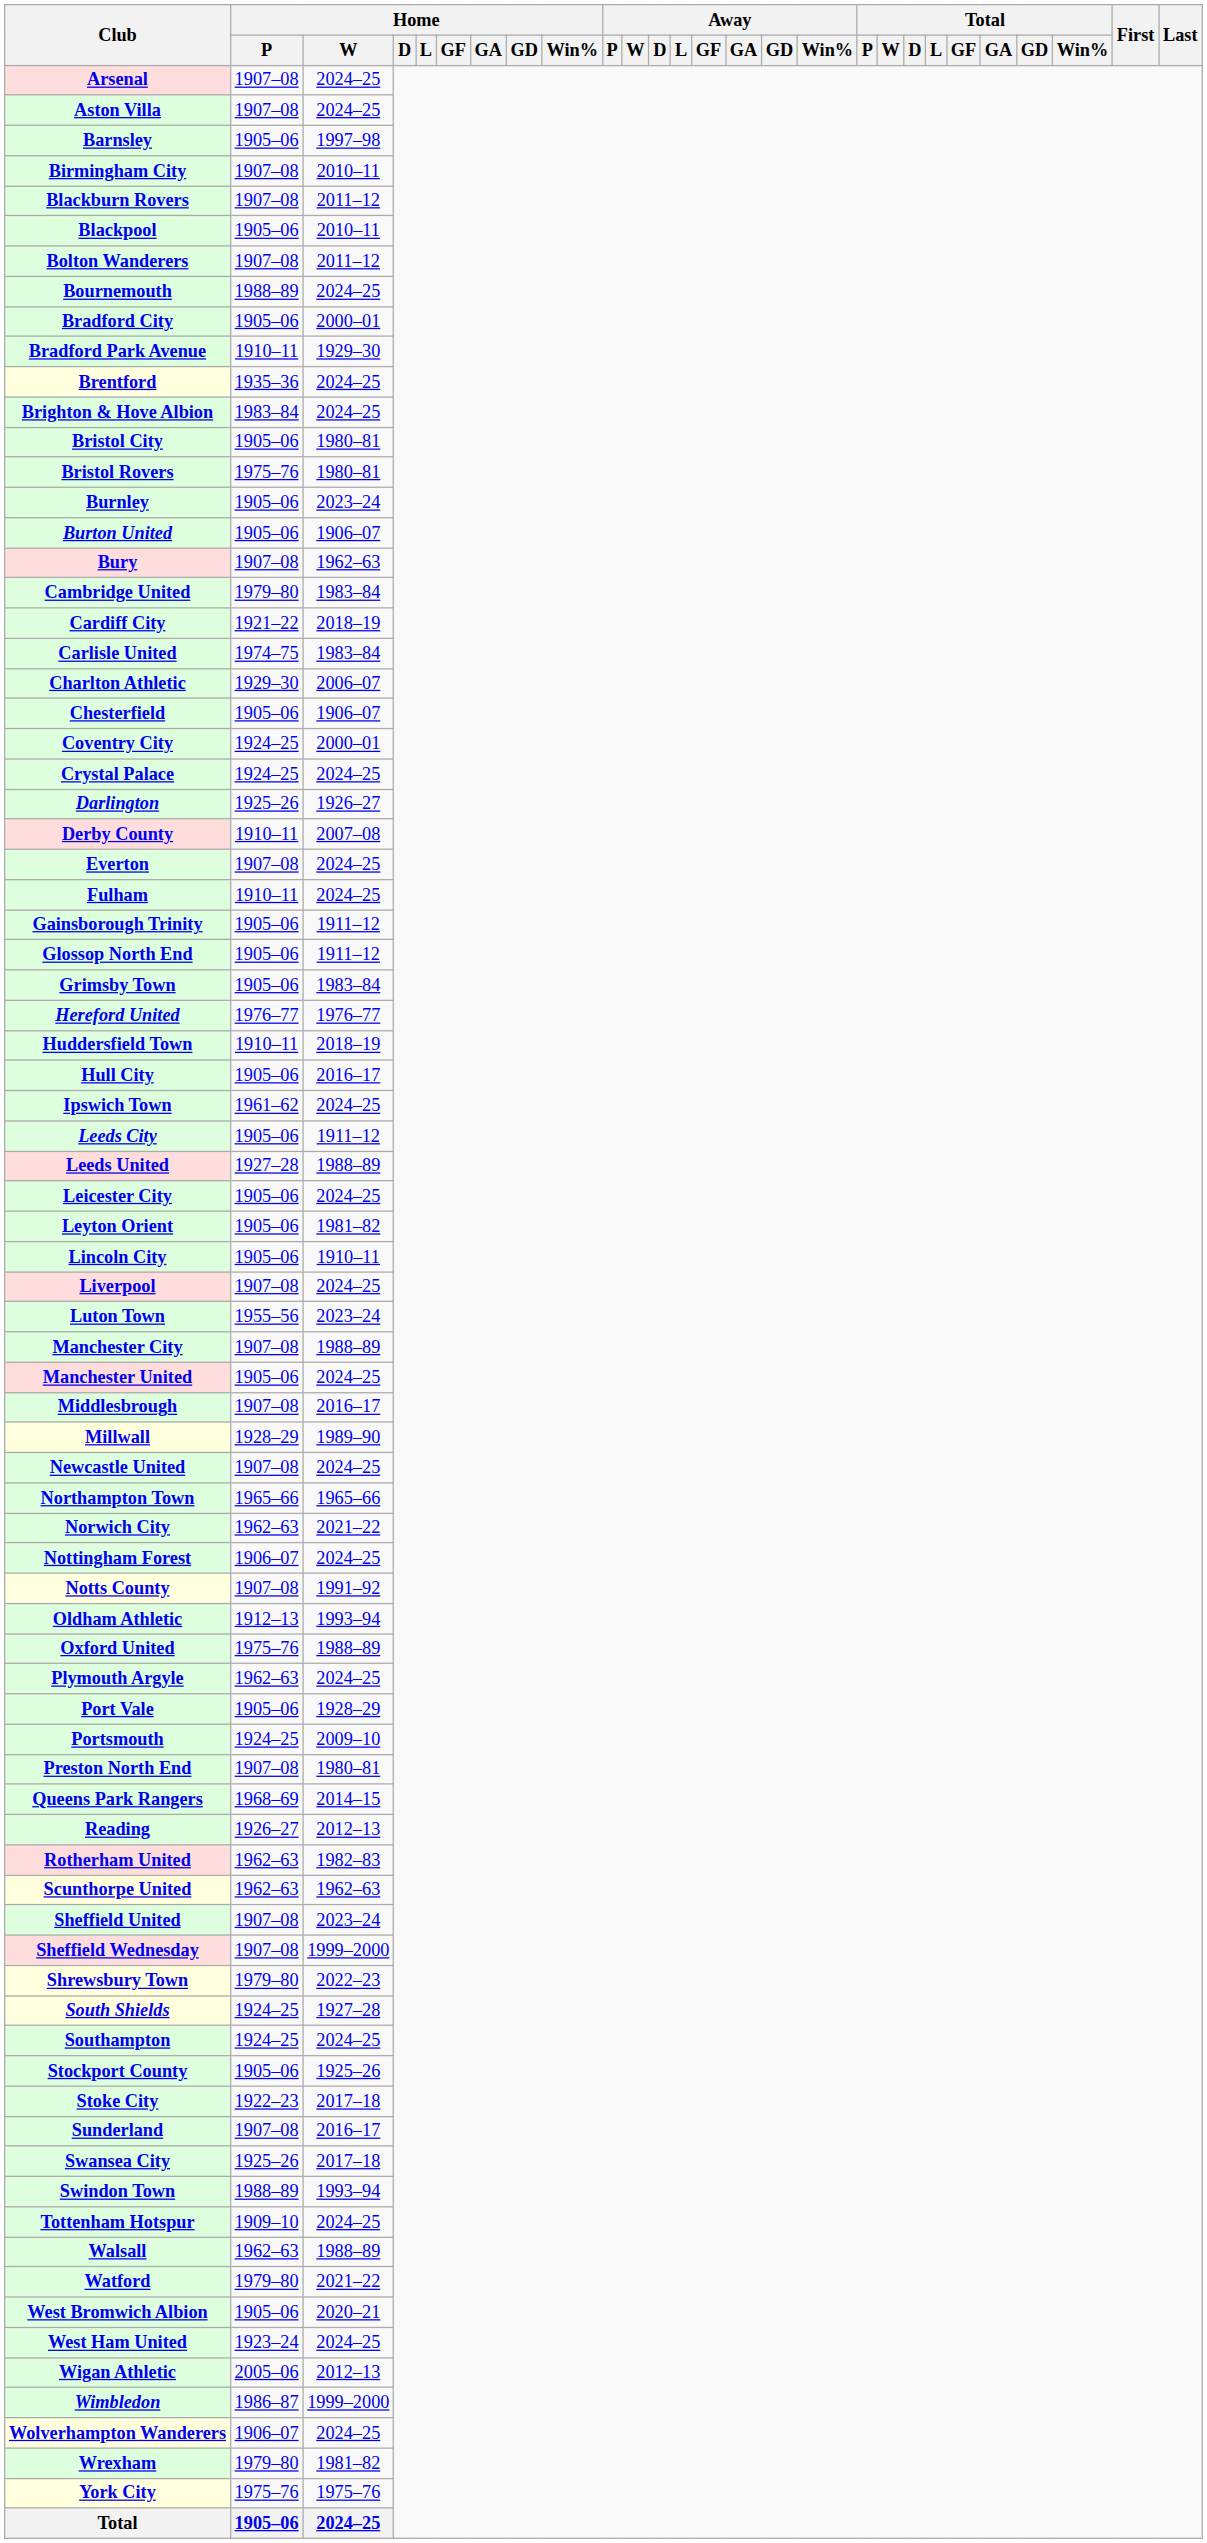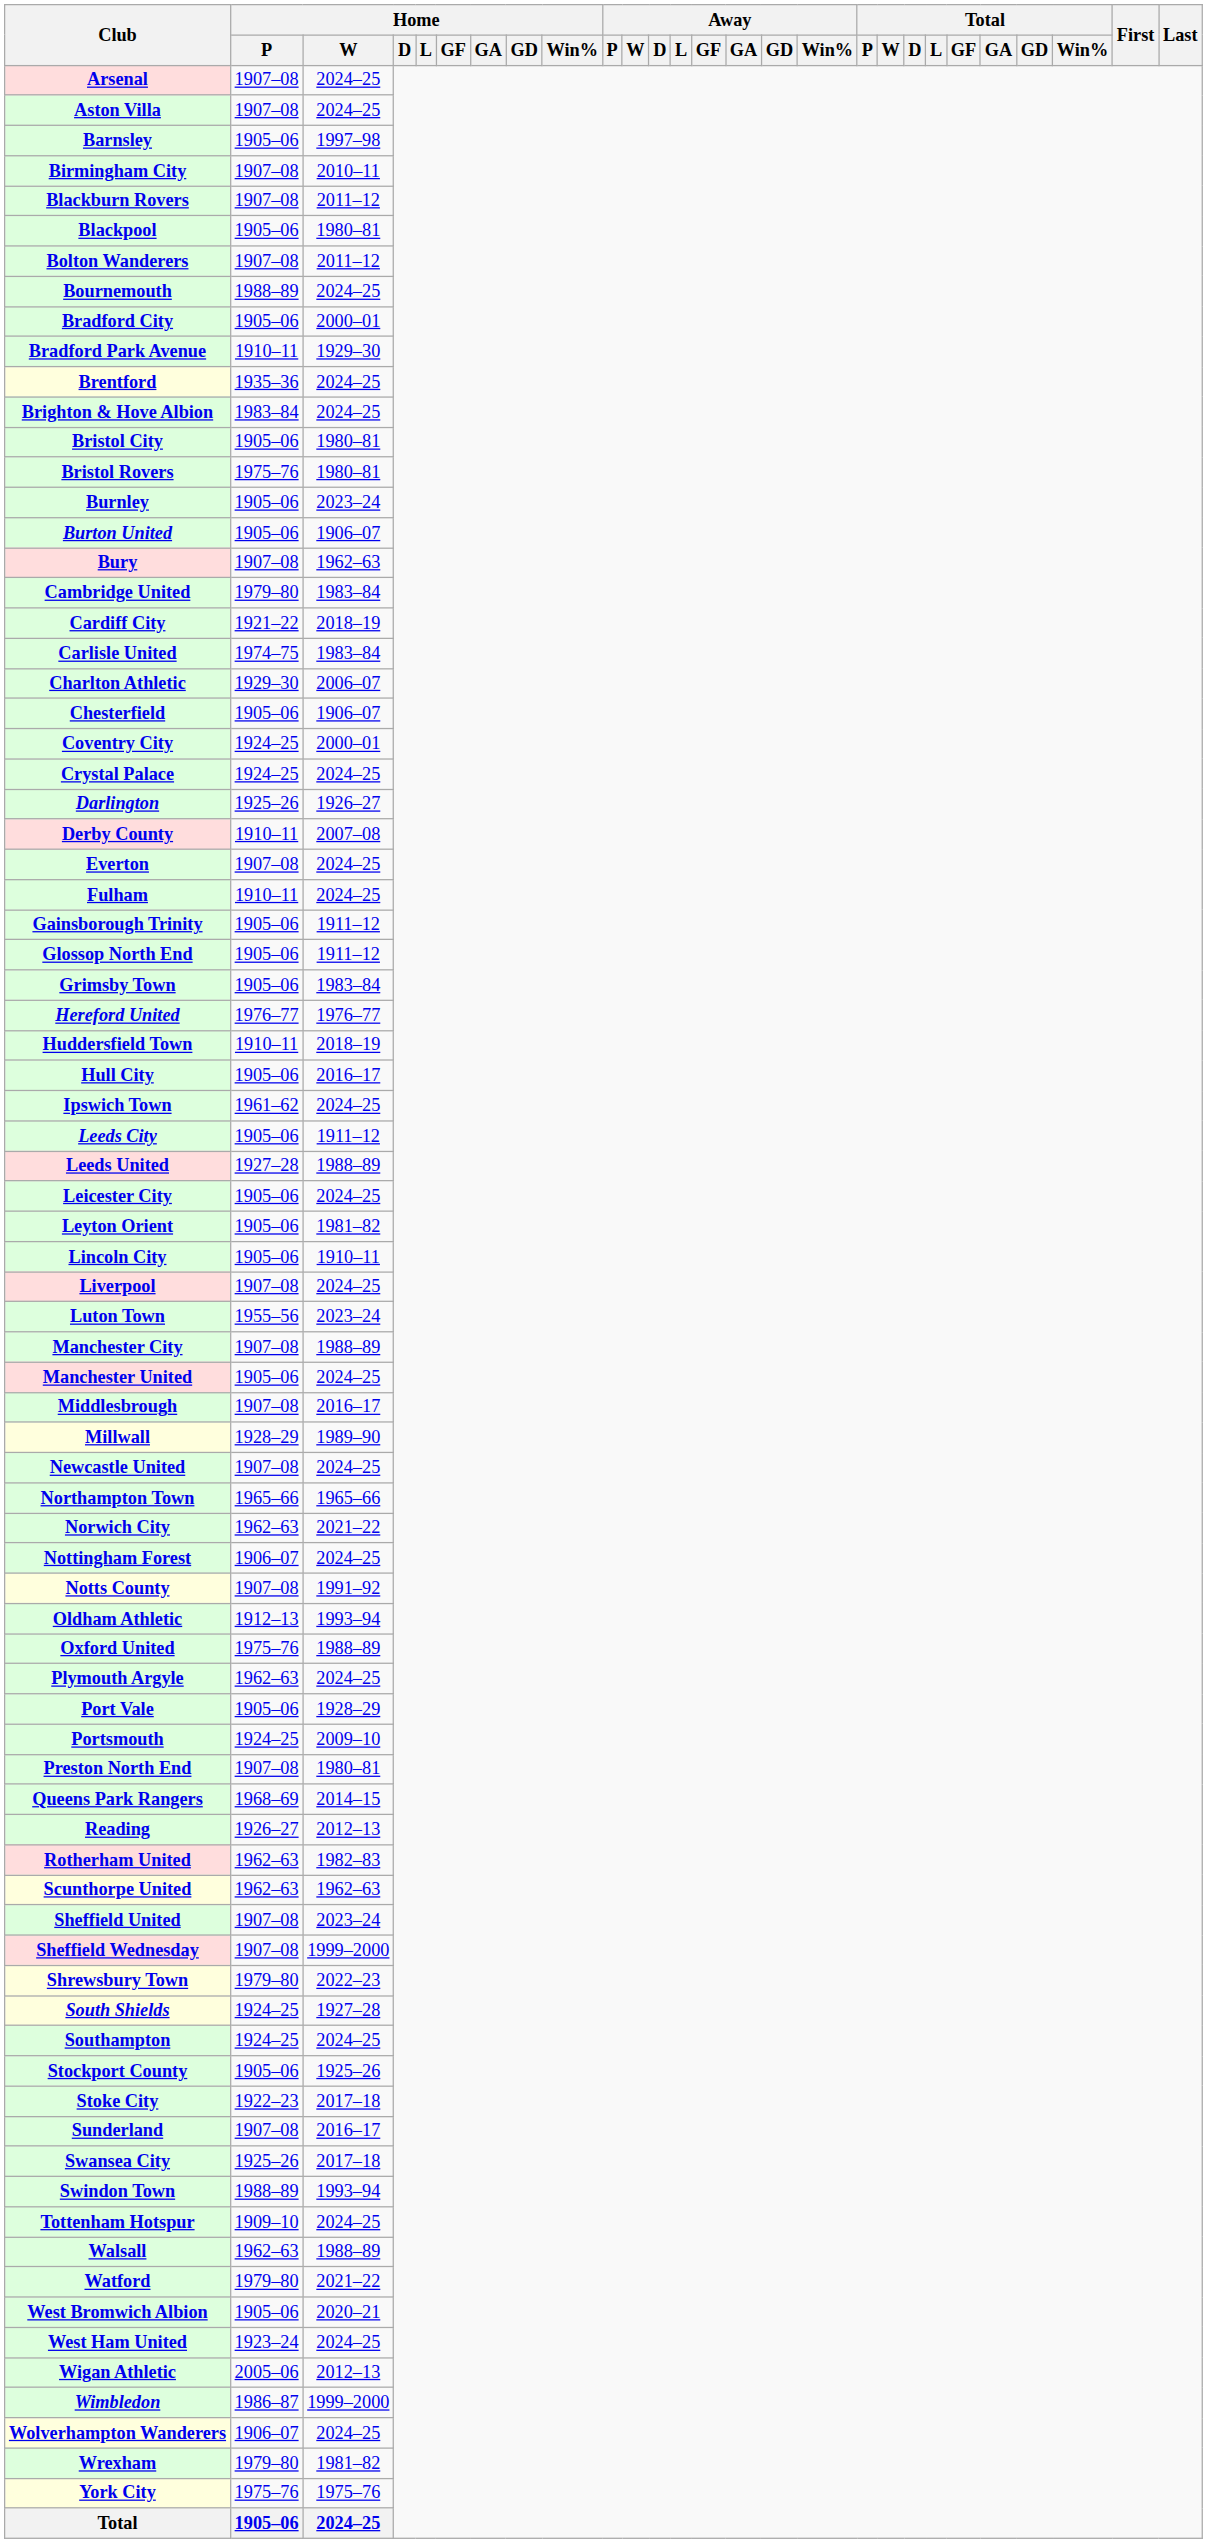(348, 231) 2010–11 -> (348, 231) 1980–81
